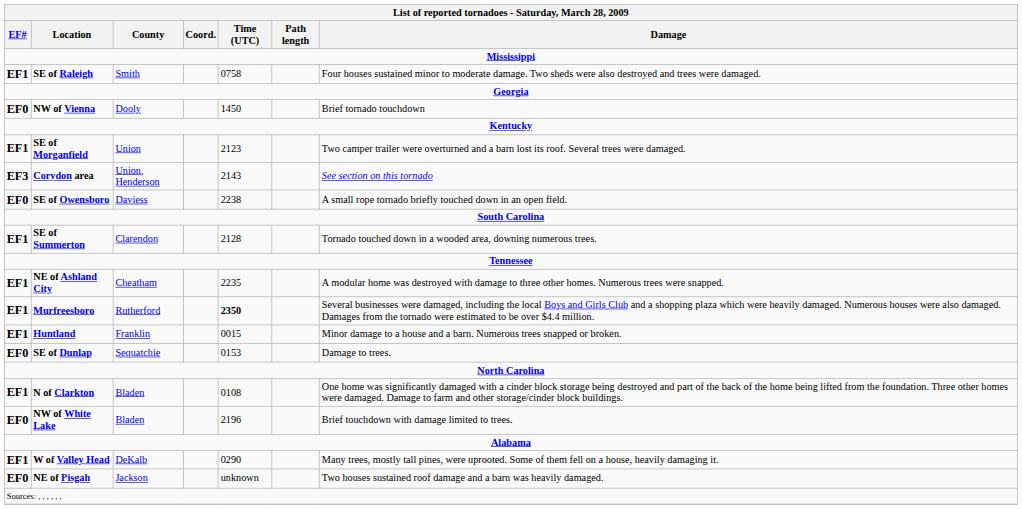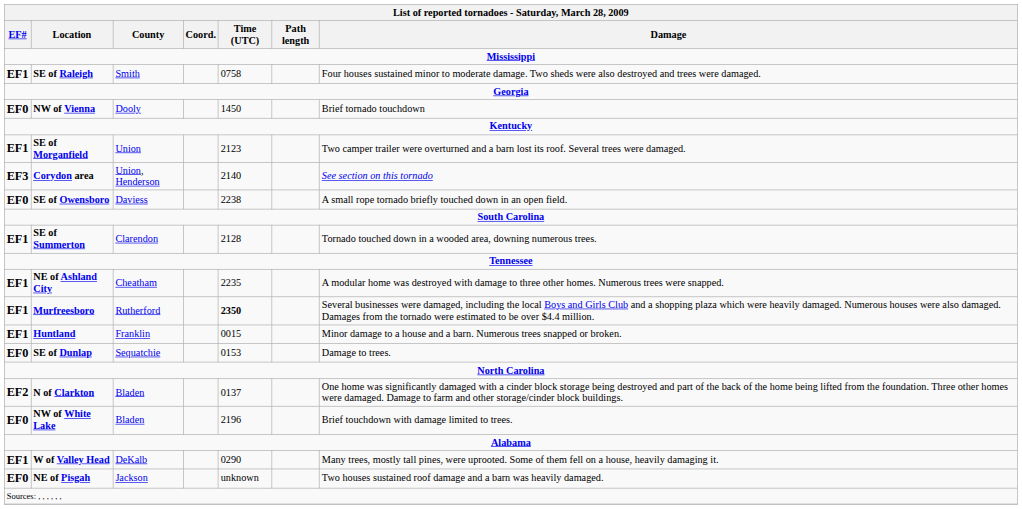(231, 176) 2143 -> (231, 176) 2140
(18, 392) EF1 -> (18, 392) EF2
(231, 392) 0108 -> (231, 392) 0137
